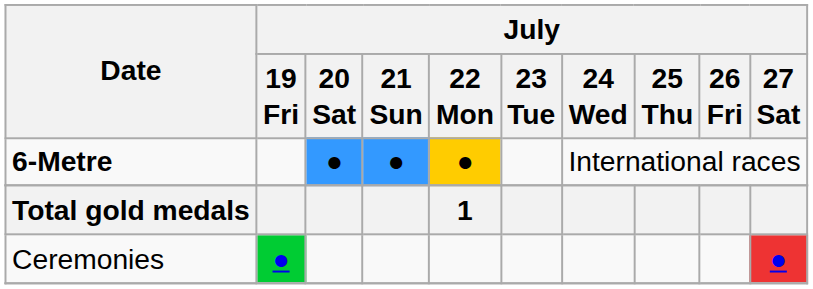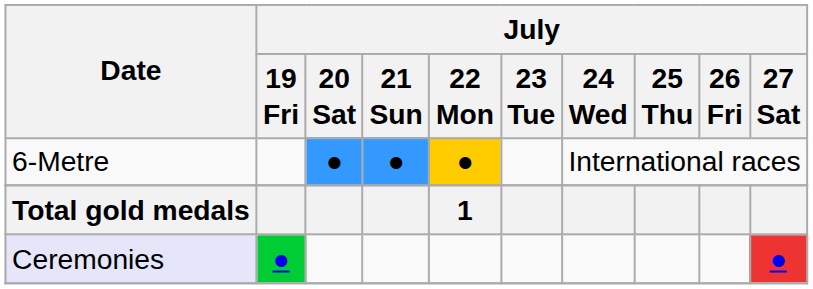(62, 162) bold -> (61, 162) normal
(88, 259) no background -> (88, 259) lavender background
